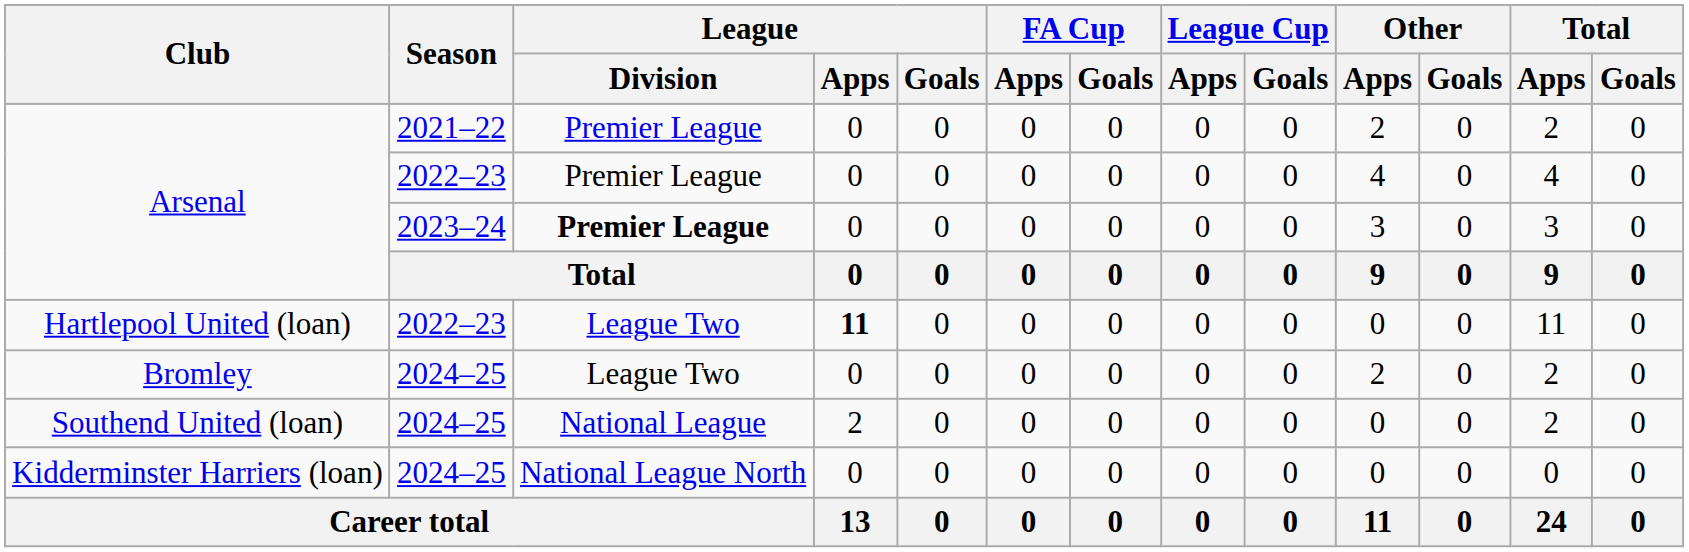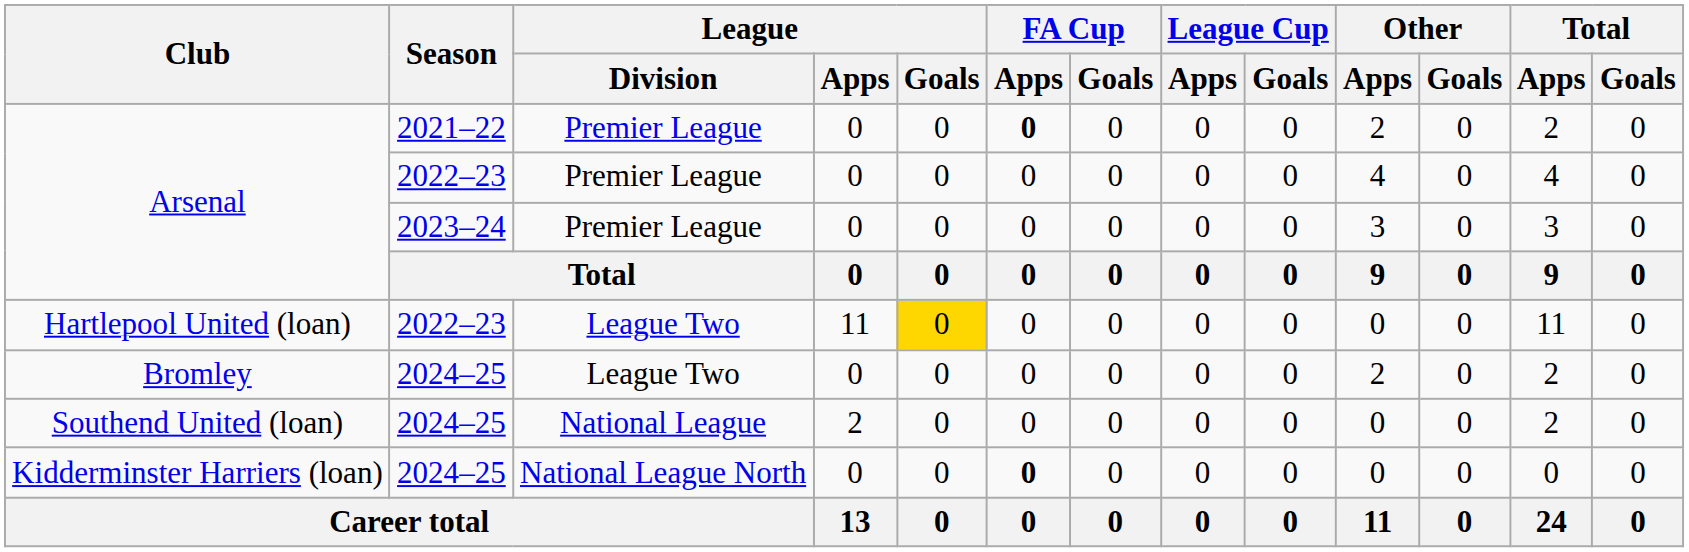(1029, 127) normal -> (1029, 127) bold
(663, 226) bold -> (663, 226) normal
(855, 324) bold -> (855, 324) normal
(942, 324) no background -> (942, 324) gold background
(1029, 472) normal -> (1029, 472) bold
